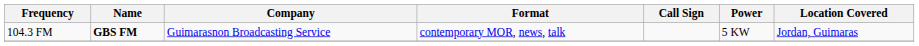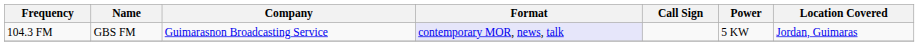(115, 31) bold -> (115, 31) normal
(493, 31) no background -> (491, 31) lavender background
